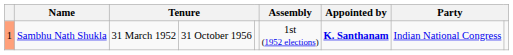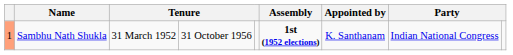(290, 35) normal -> (291, 35) bold
(356, 35) bold -> (355, 35) normal
